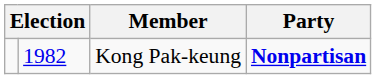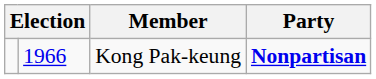(45, 55) 1982 -> (45, 55) 1966
